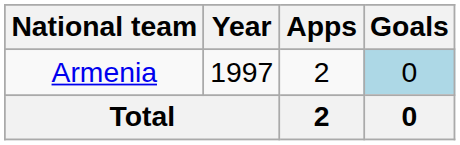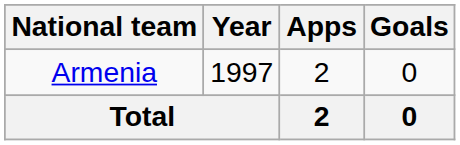(409, 71) lightblue background -> (409, 71) no background
